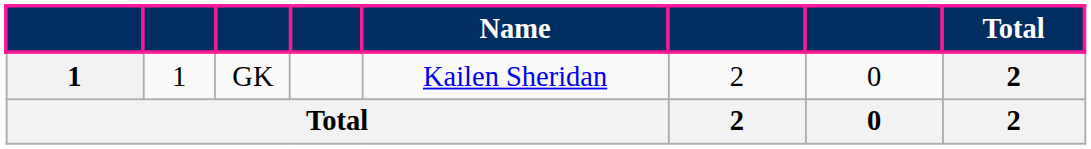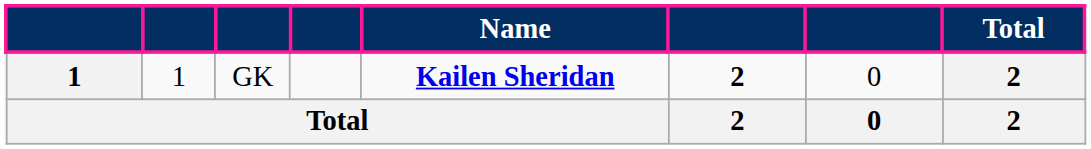(515, 75) normal -> (515, 75) bold
(737, 75) normal -> (737, 75) bold
